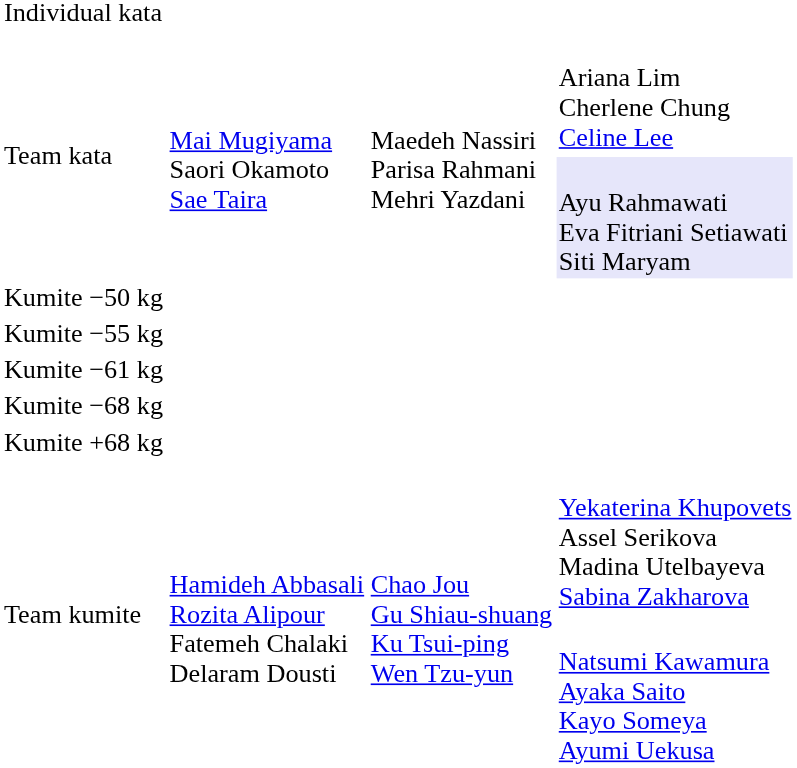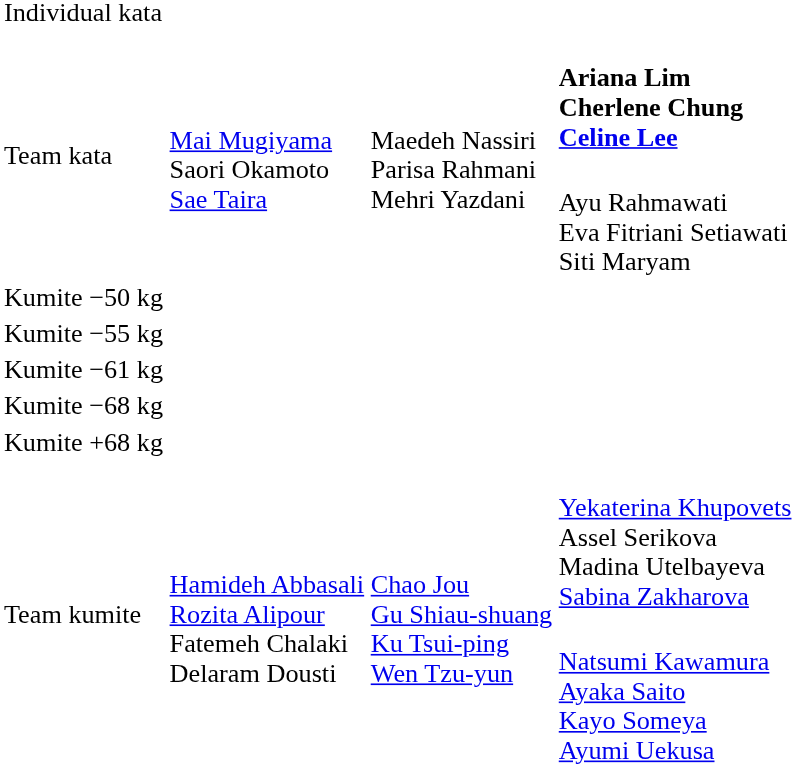(644, 107) normal -> (651, 107) bold
(673, 232) lavender background -> (673, 232) no background
